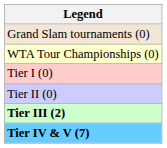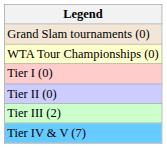(36, 113) bold -> (34, 113) normal
(48, 133) bold -> (47, 133) normal
